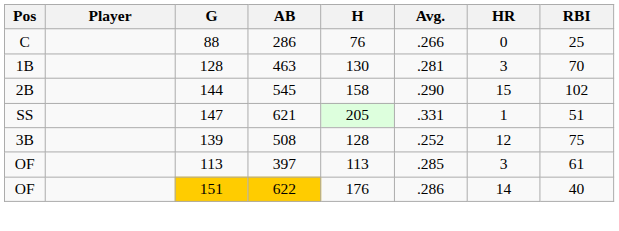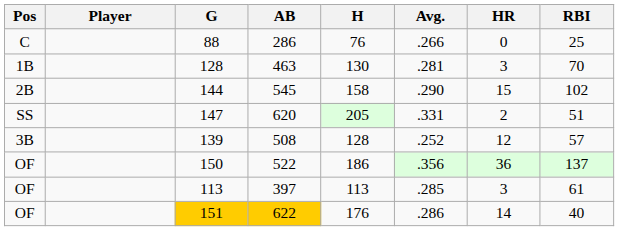(284, 115) 621 -> (284, 115) 620
(504, 115) 1 -> (504, 115) 2
(577, 139) 75 -> (577, 139) 57
+ row: (211, 164)
